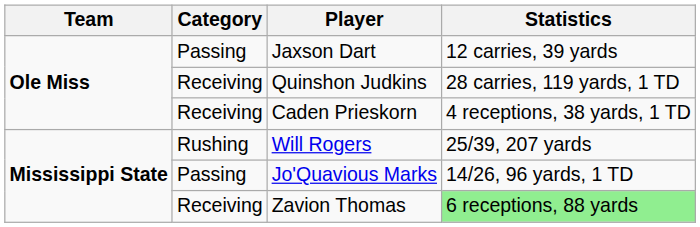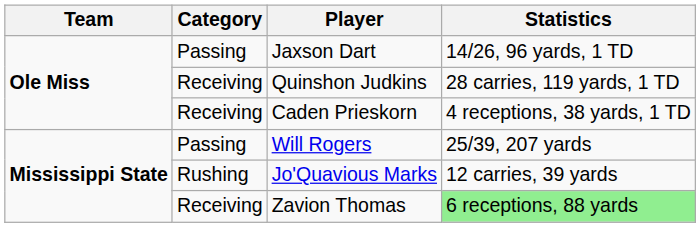(532, 51) 12 carries, 39 yards -> (540, 51) 14/26, 96 yards, 1 TD
(213, 144) Rushing -> (212, 144) Passing
(212, 175) Passing -> (213, 175) Rushing
(540, 175) 14/26, 96 yards, 1 TD -> (532, 175) 12 carries, 39 yards
